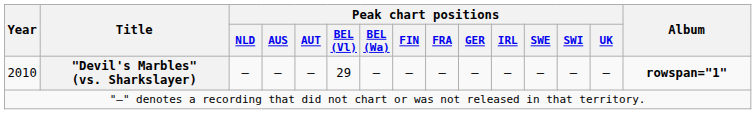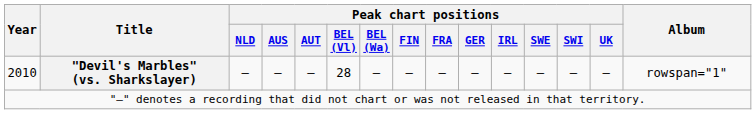(344, 73) 29 -> (344, 73) 28
(687, 73) bold -> (687, 73) normal
